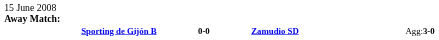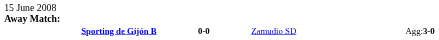(275, 31) bold -> (274, 31) normal
